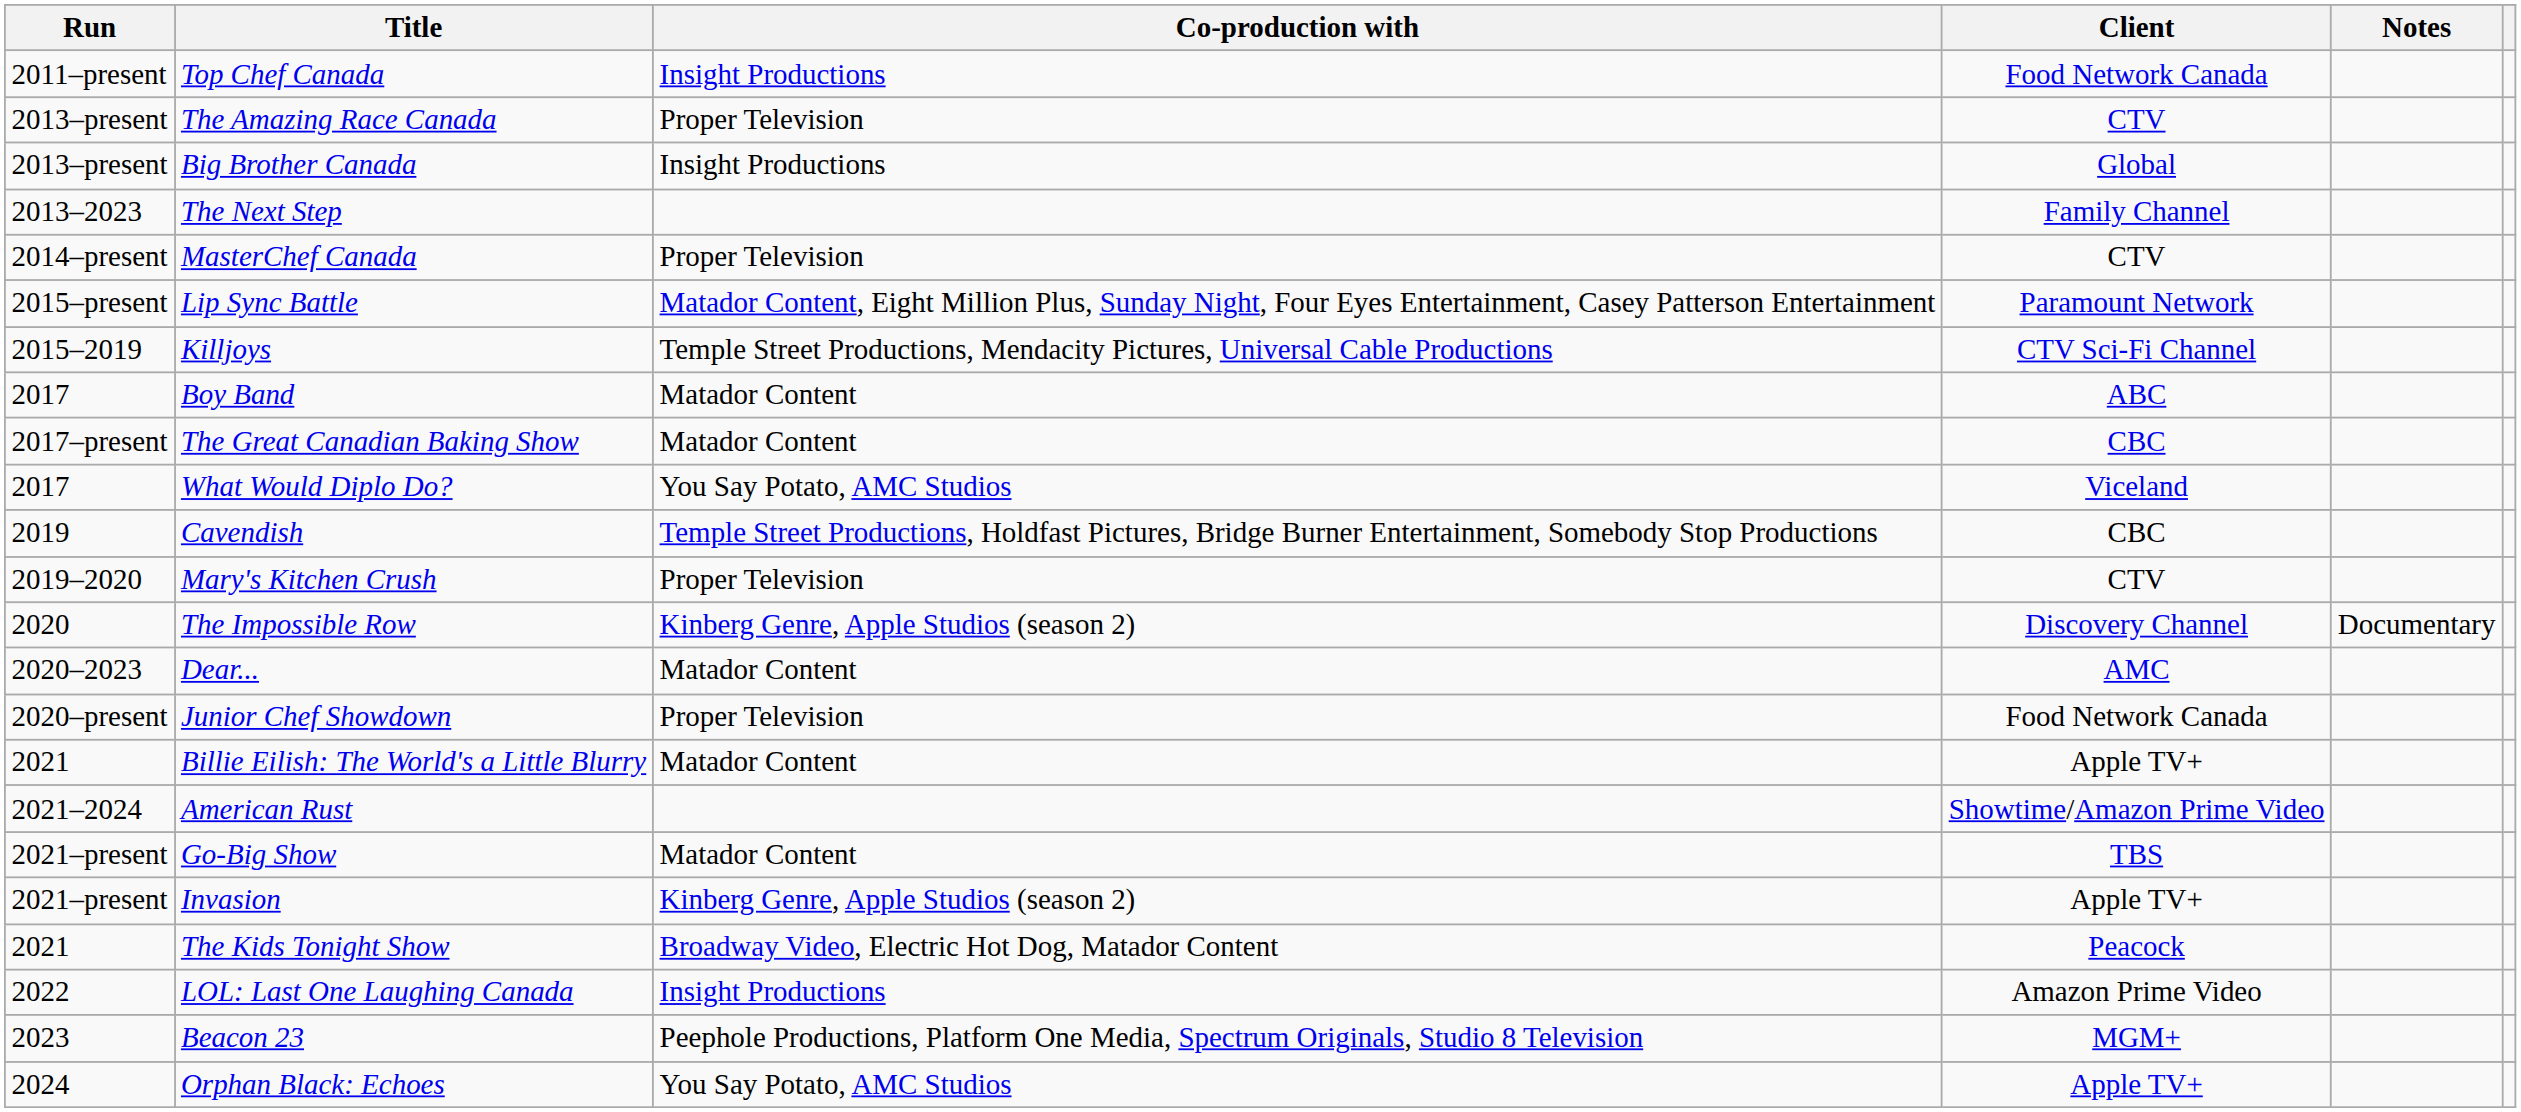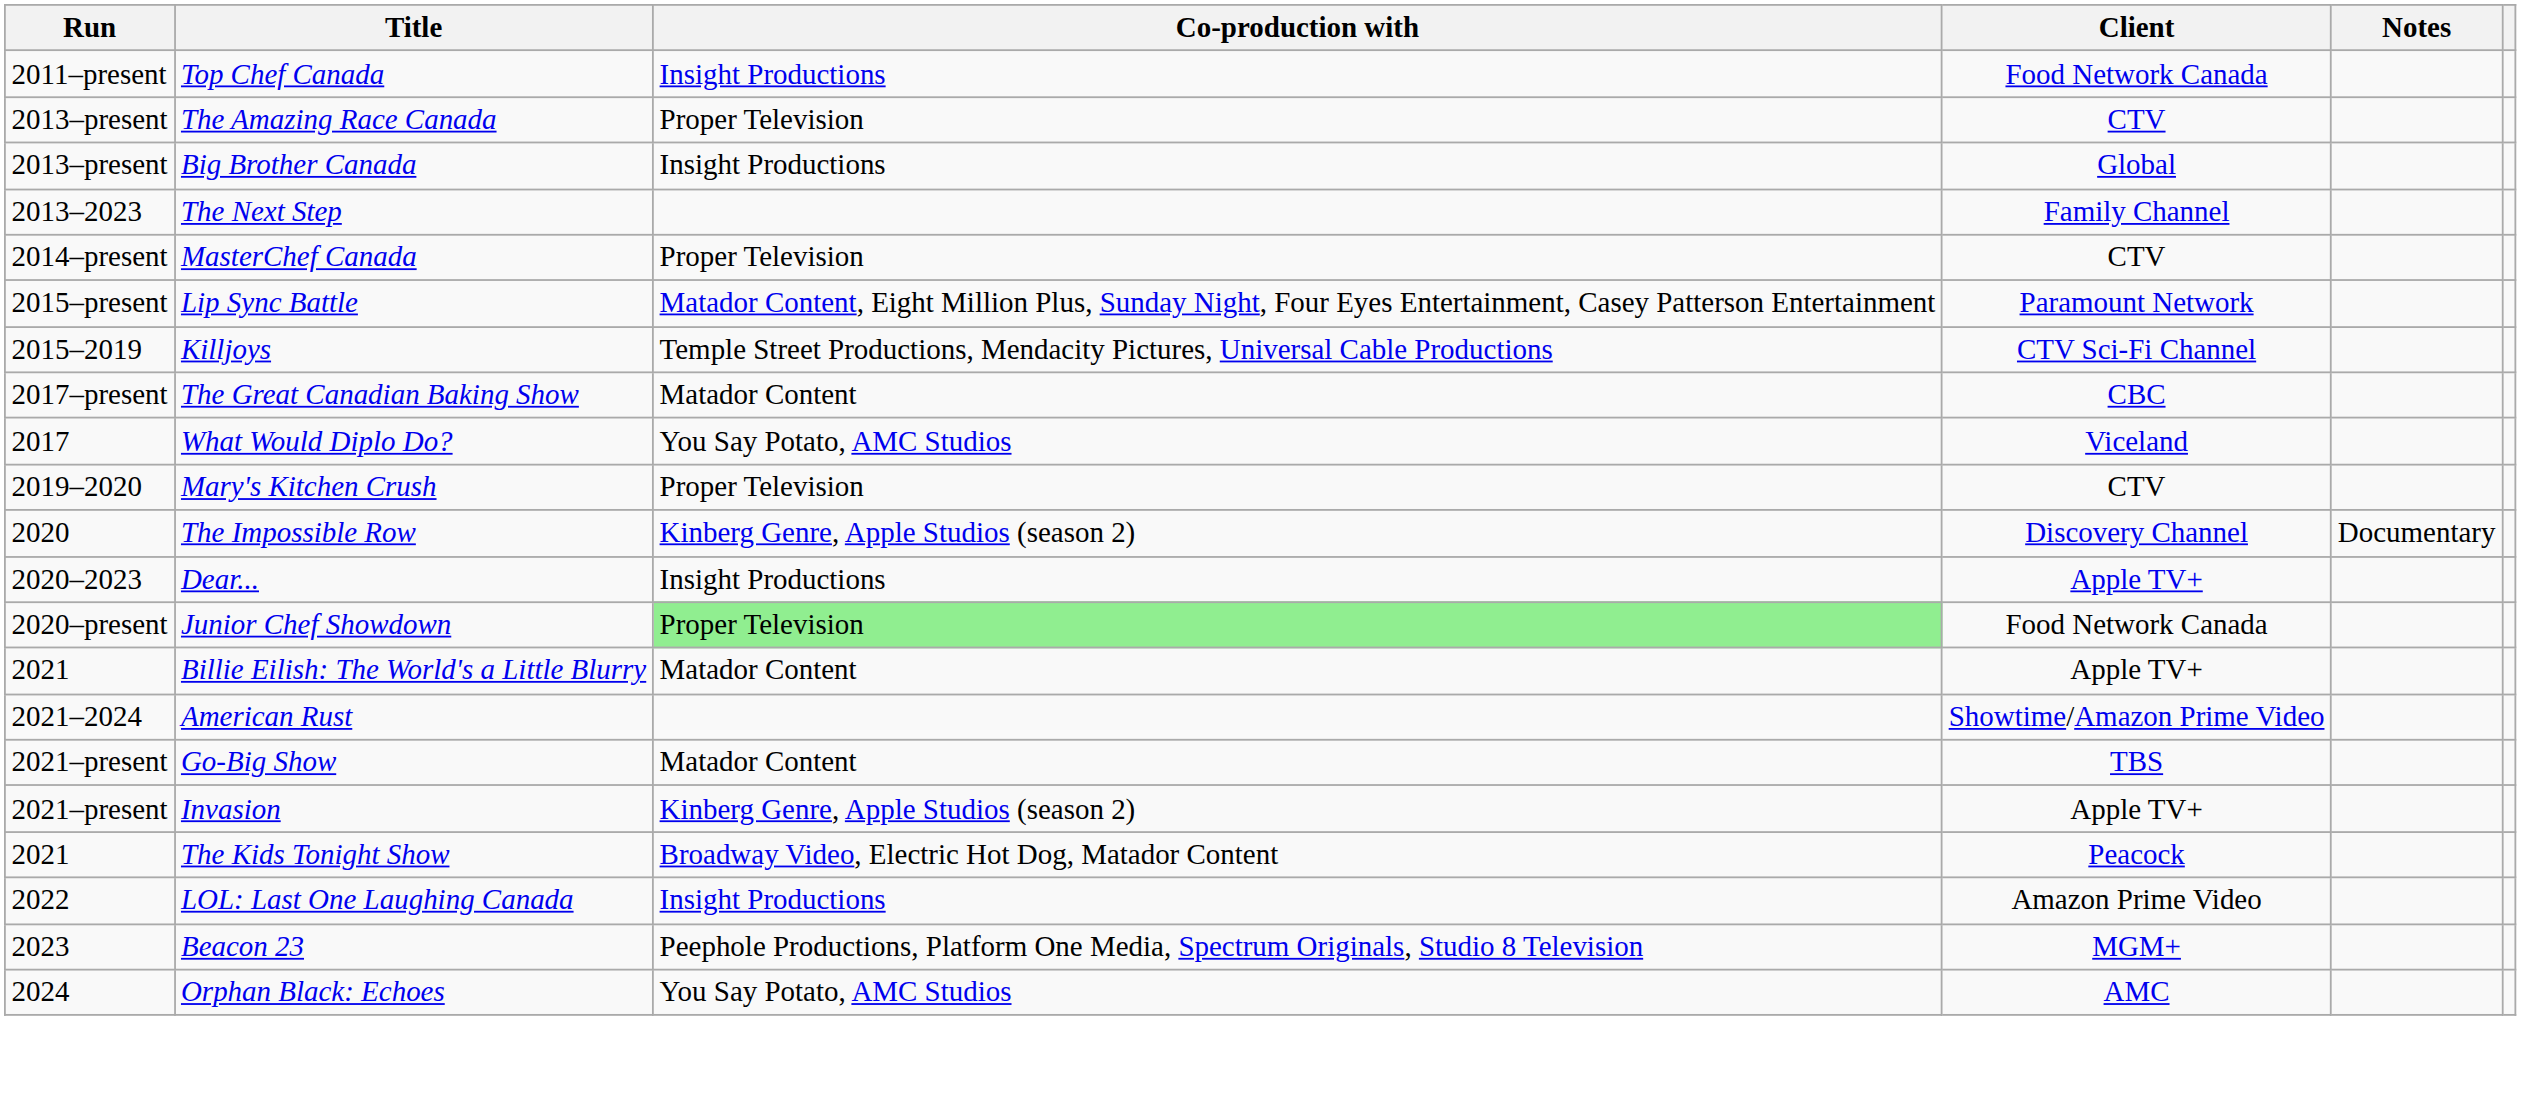- row: (238, 394)
- row: (242, 532)
(758, 670) Matador Content -> (773, 578) Insight Productions
(2137, 670) AMC -> (2137, 578) Apple TV+
(762, 716) no background -> (762, 624) lightgreen background
(2137, 1083) Apple TV+ -> (2137, 991) AMC
